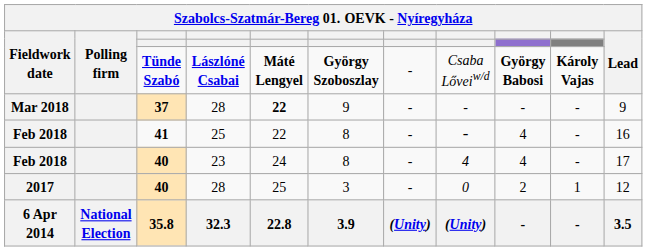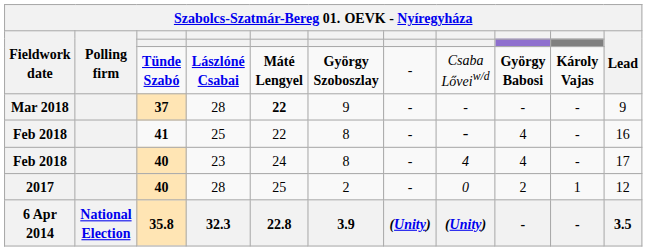(346, 187) 3 -> (346, 187) 2
